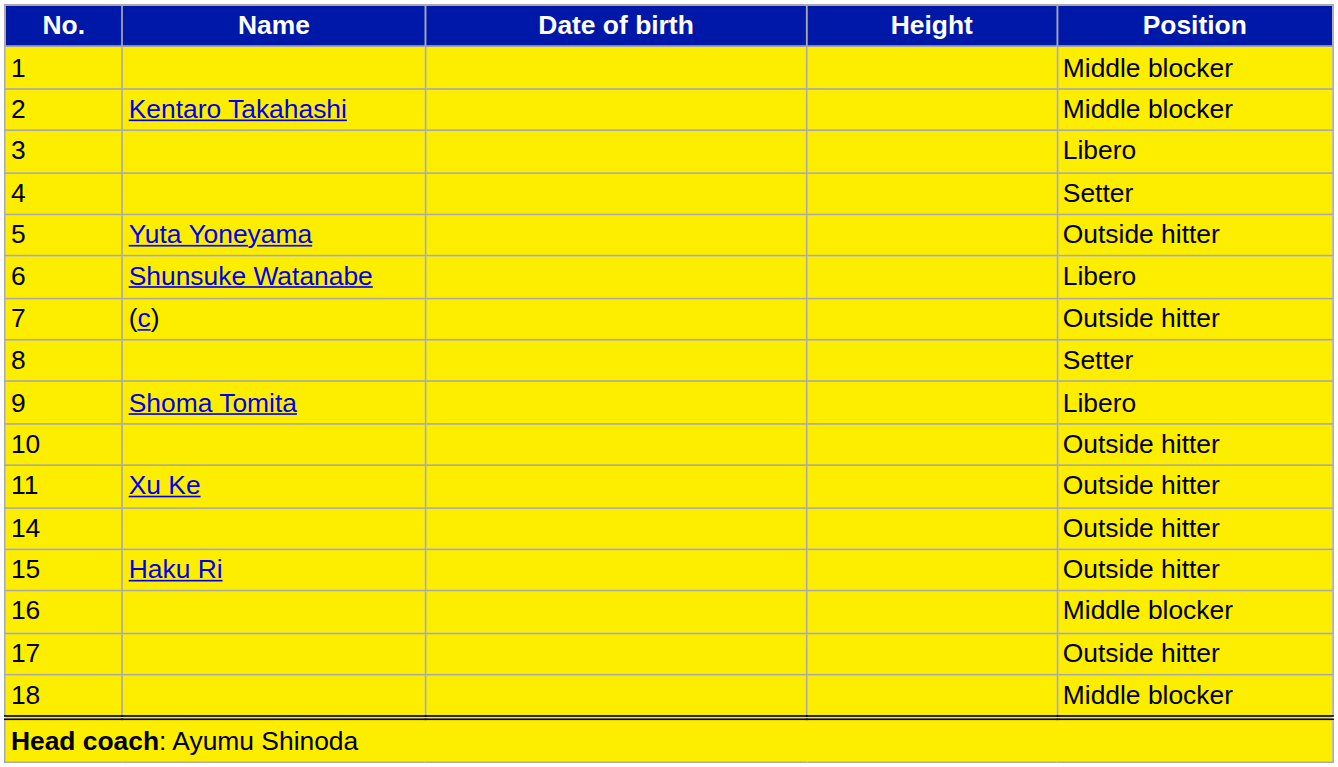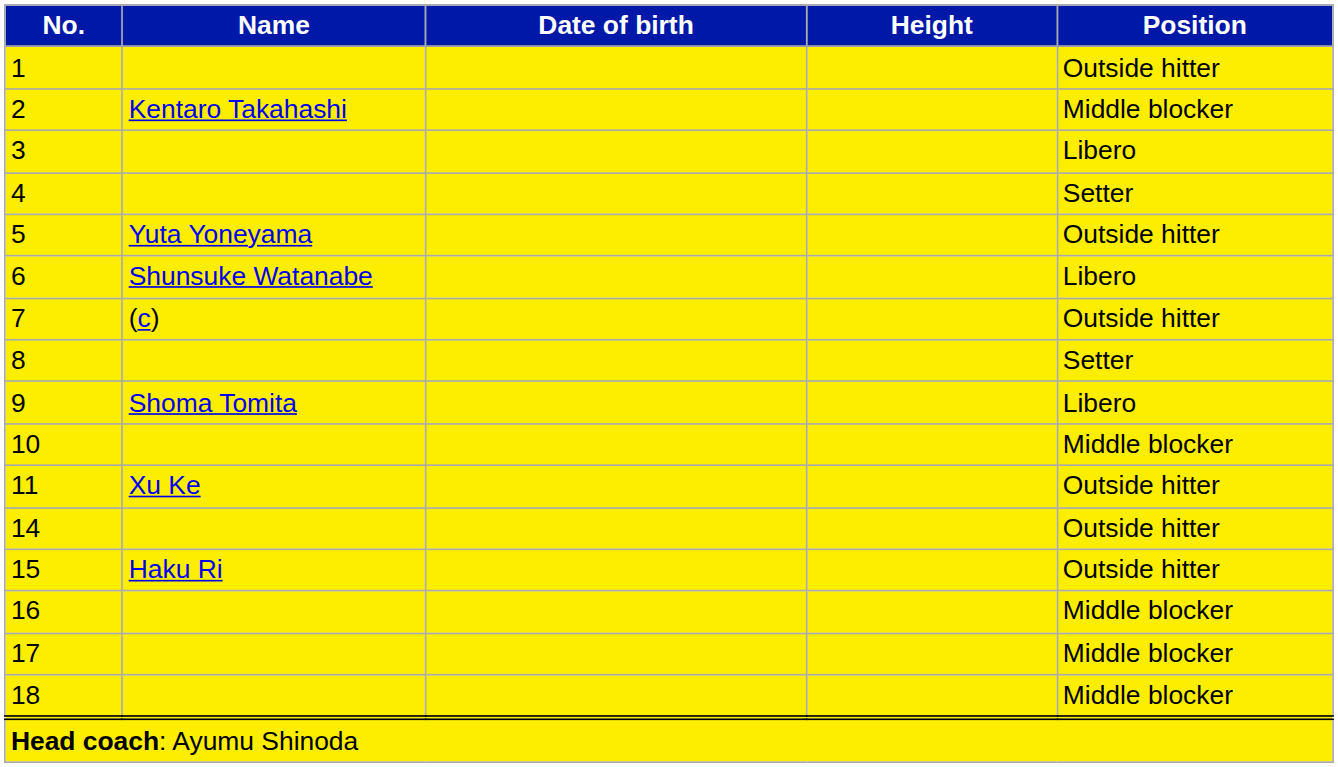(1148, 67) Middle blocker -> (1141, 67) Outside hitter
(1141, 444) Outside hitter -> (1148, 444) Middle blocker
(1141, 653) Outside hitter -> (1148, 653) Middle blocker
